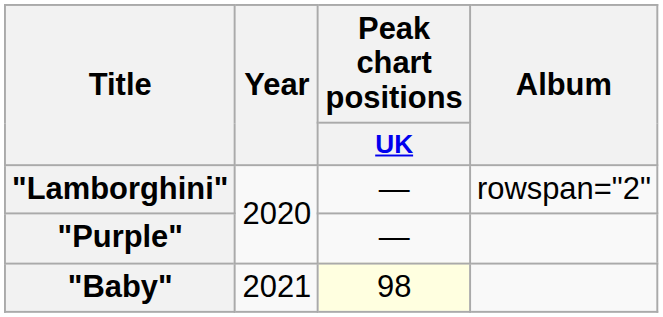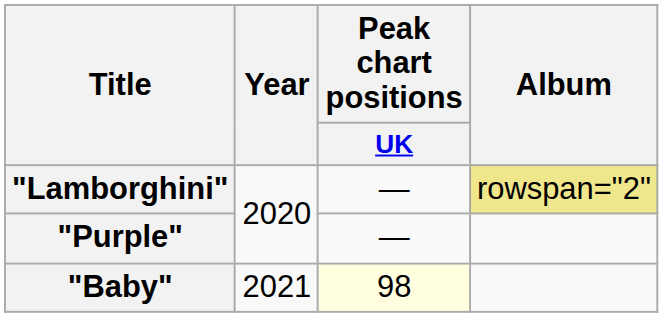(564, 188) no background -> (564, 188) khaki background
